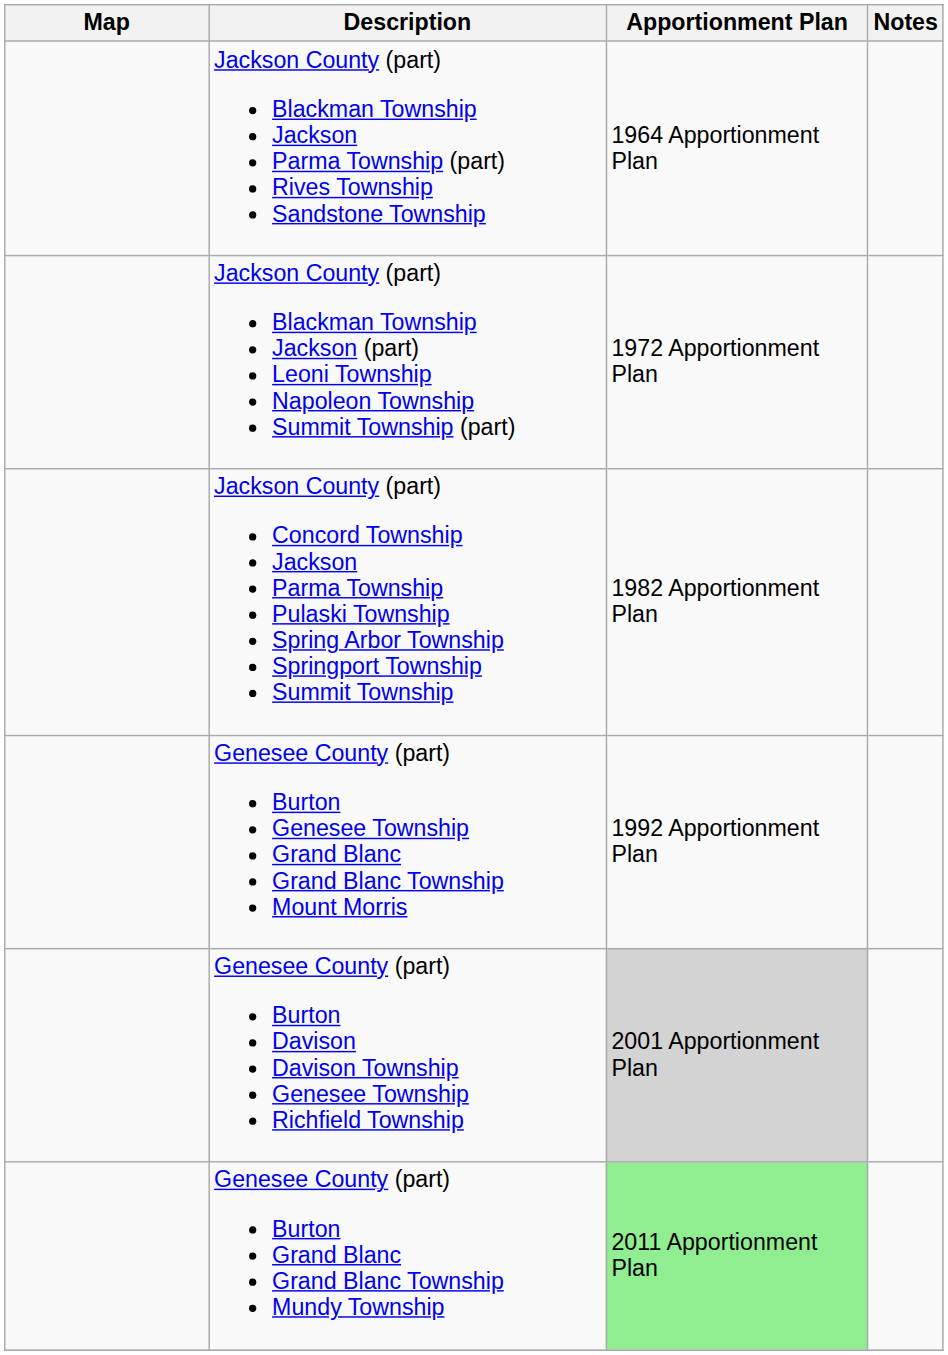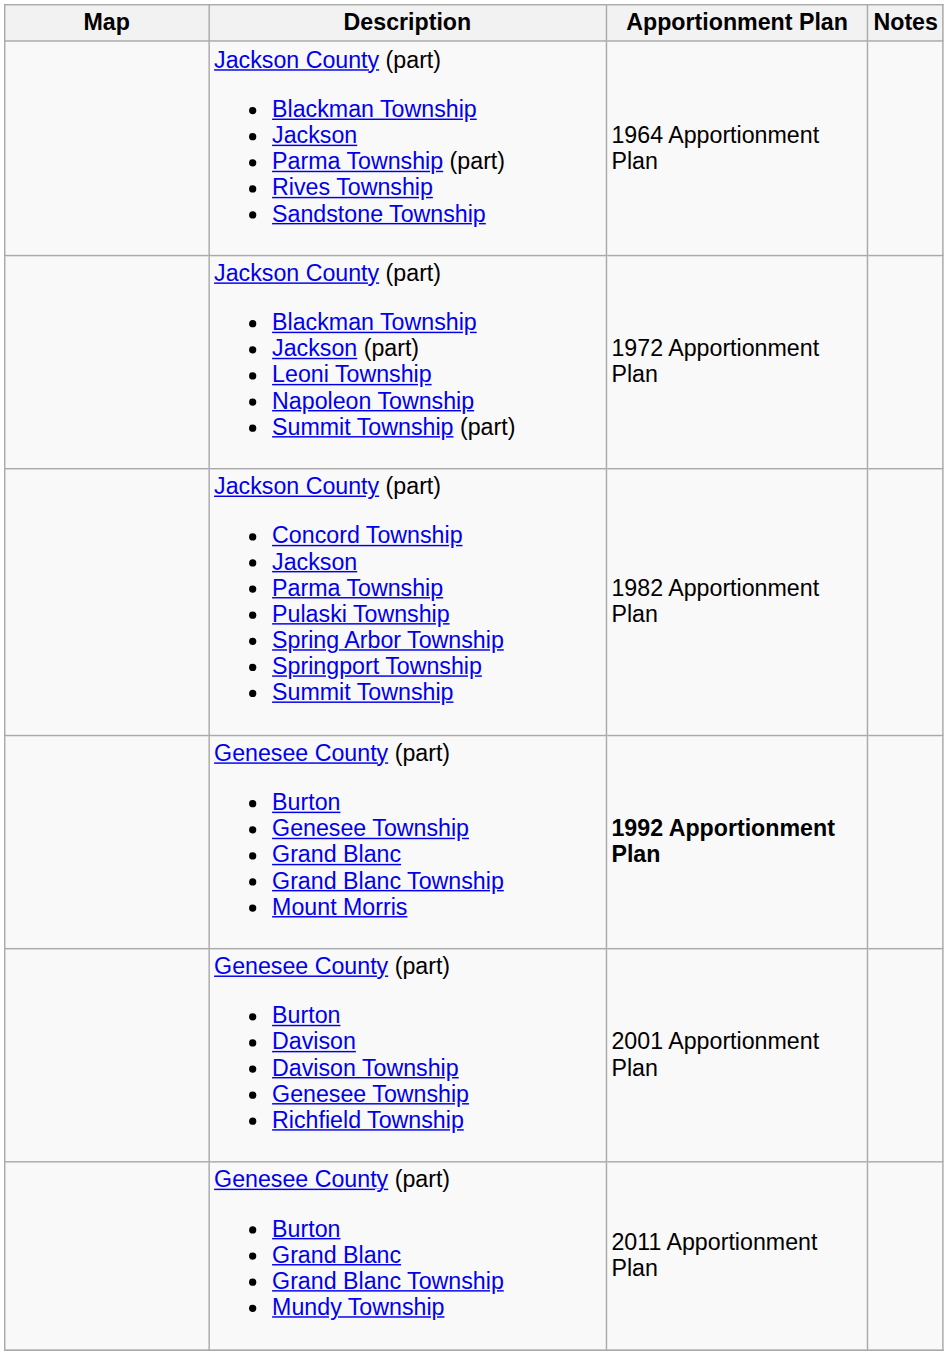(715, 841) normal -> (723, 841) bold
(715, 1055) lightgrey background -> (715, 1055) no background
(714, 1255) lightgreen background -> (714, 1255) no background
